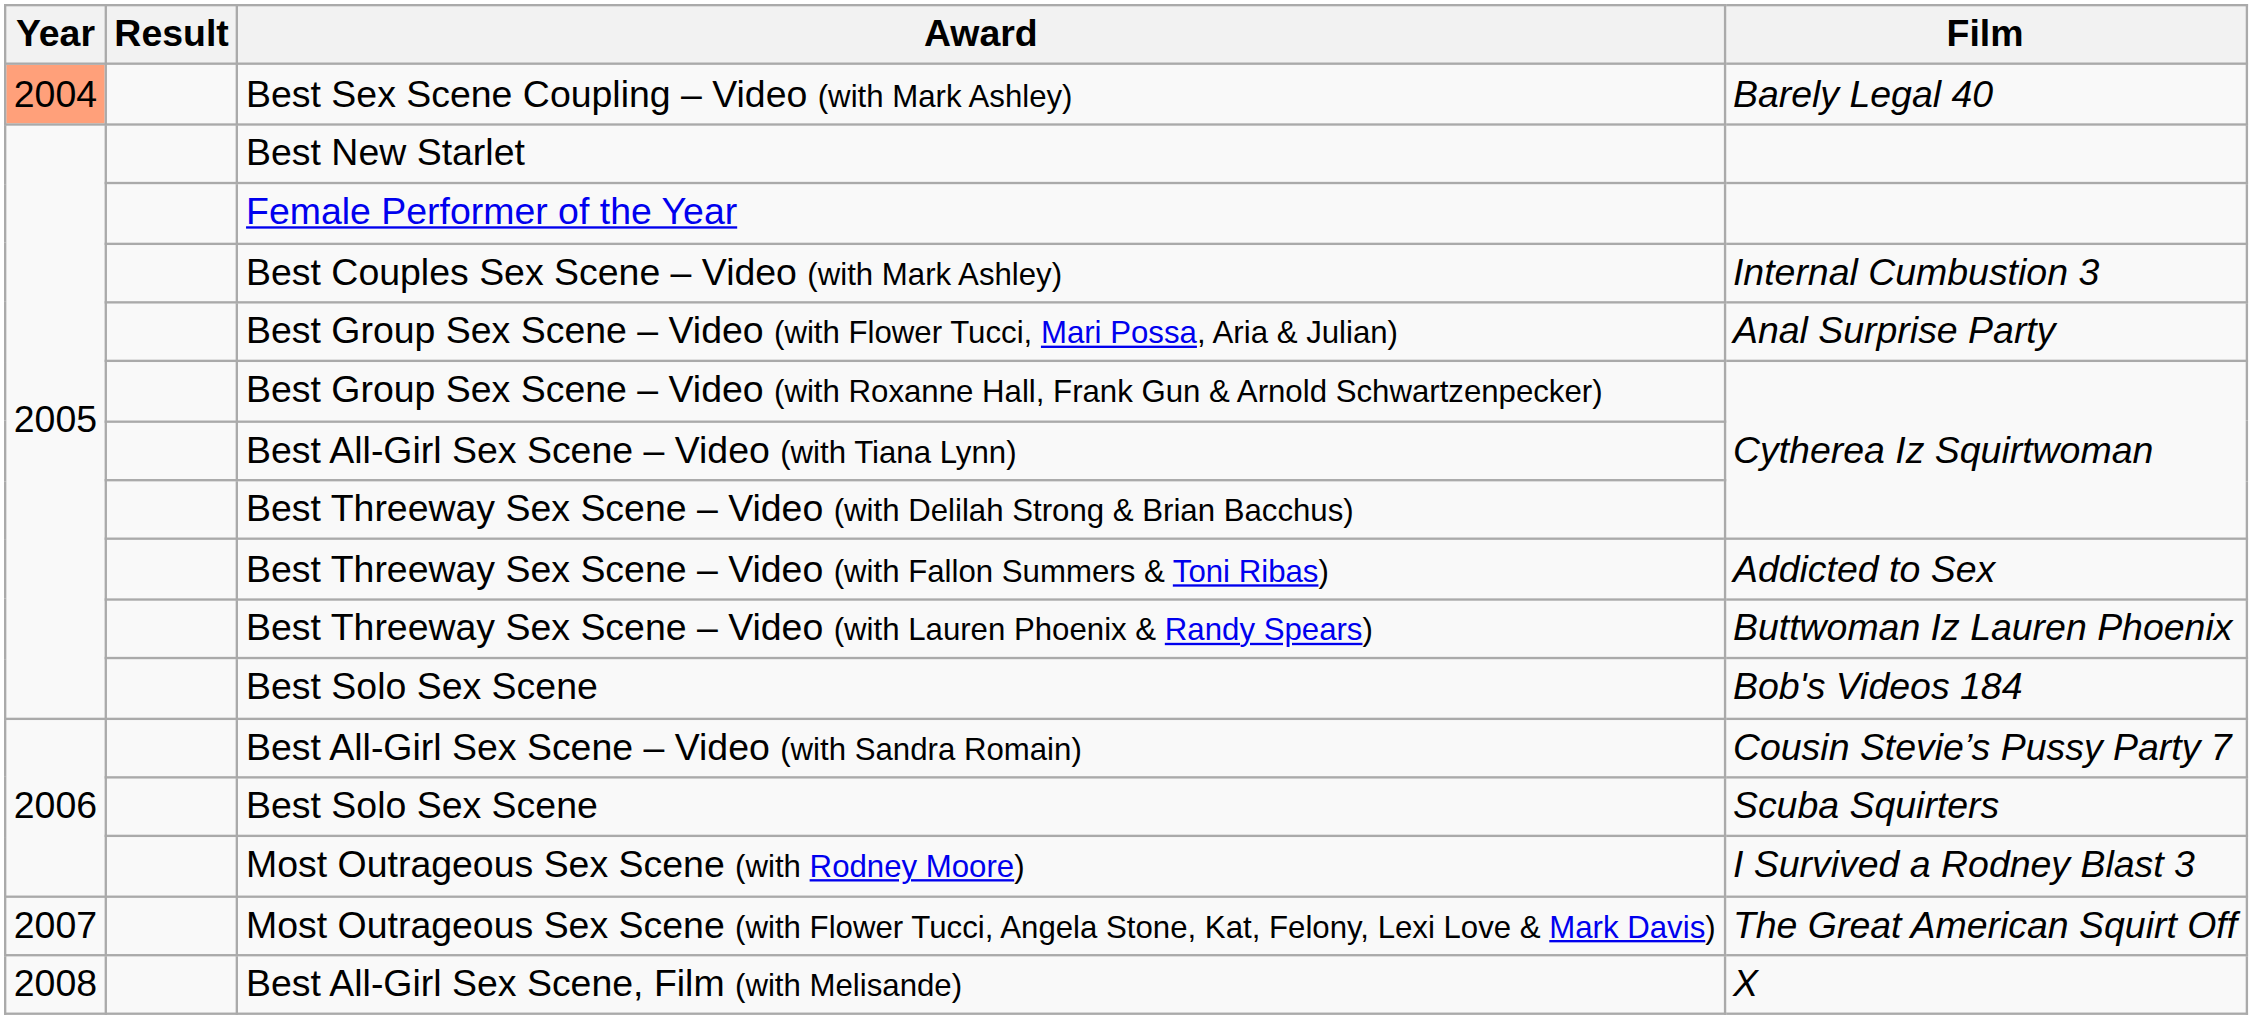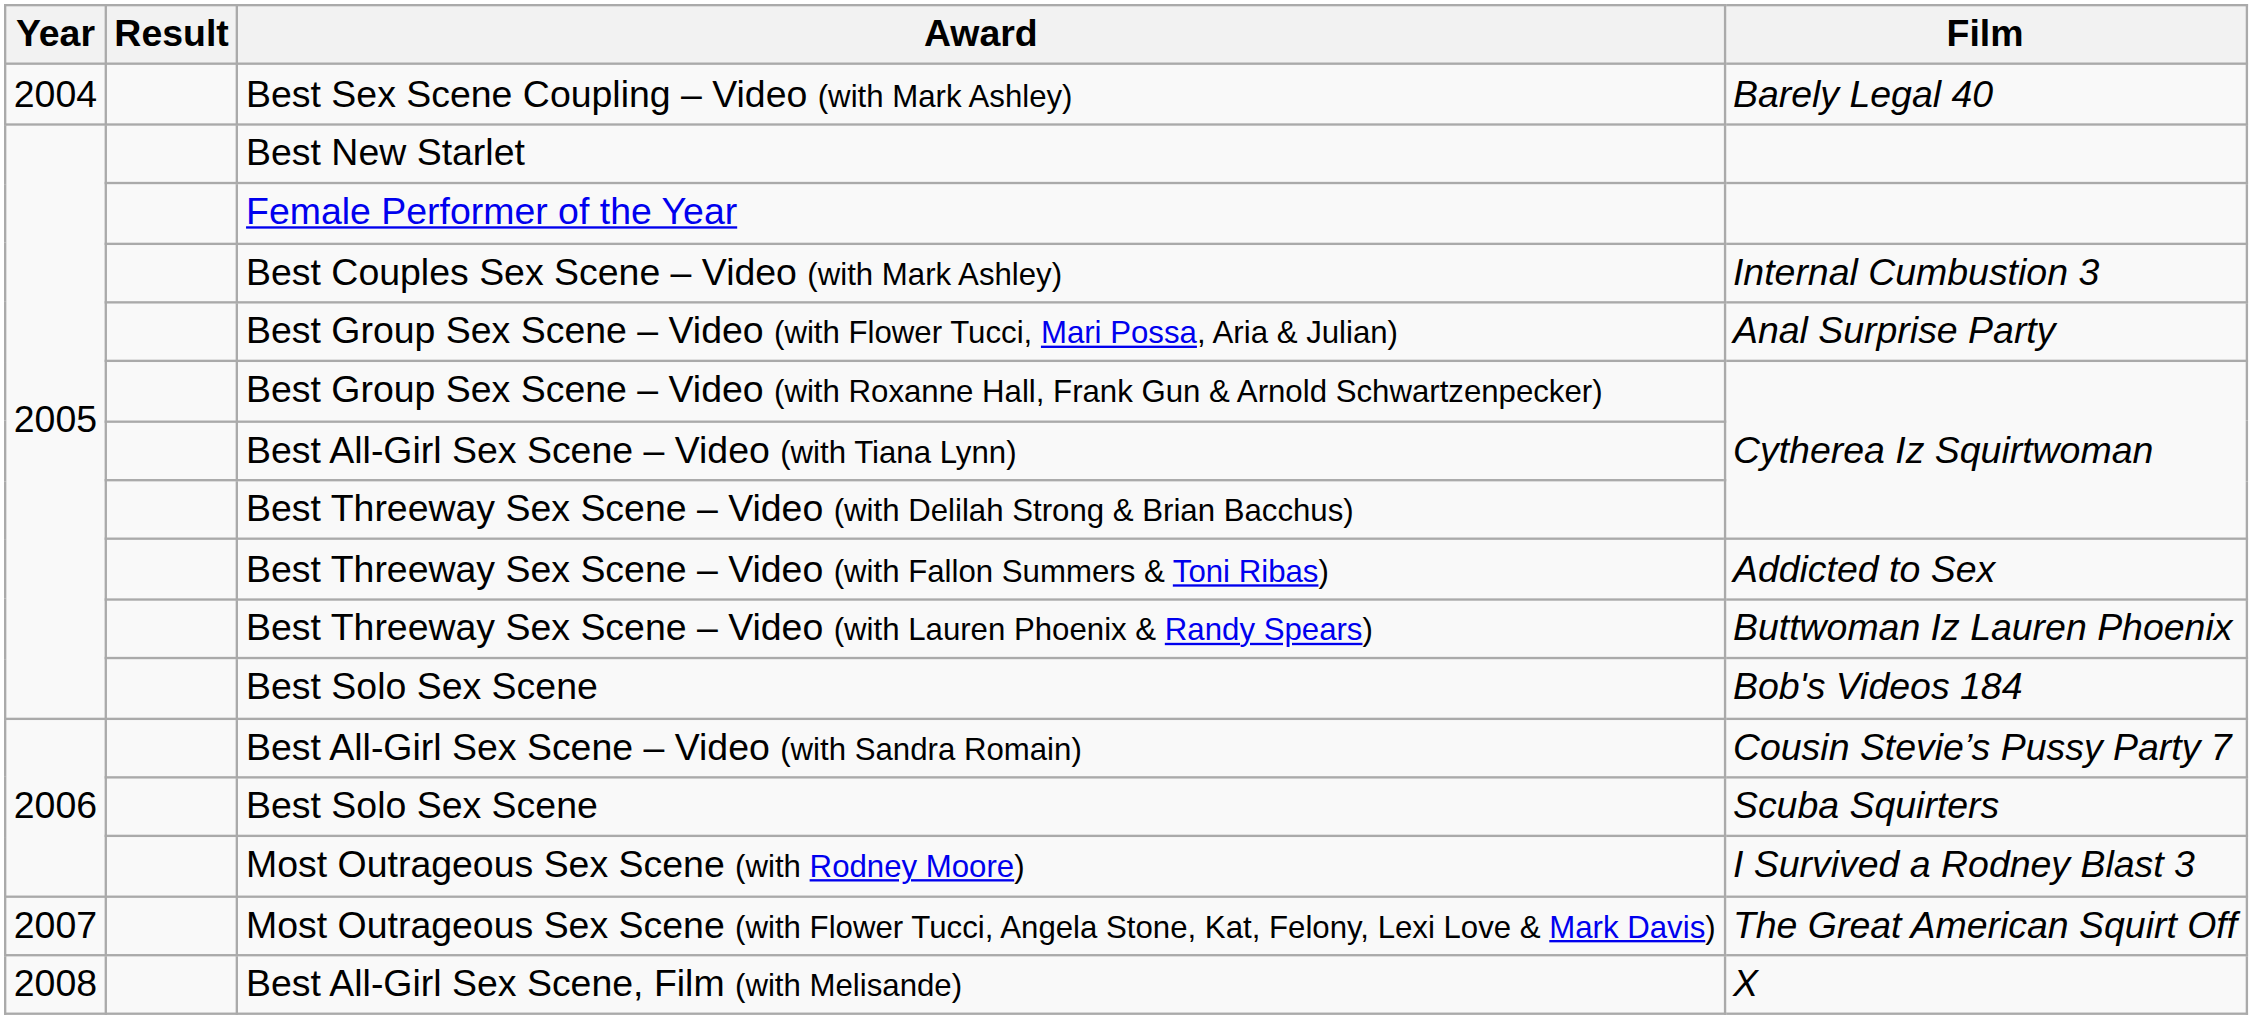(55, 93) lightsalmon background -> (55, 93) no background
